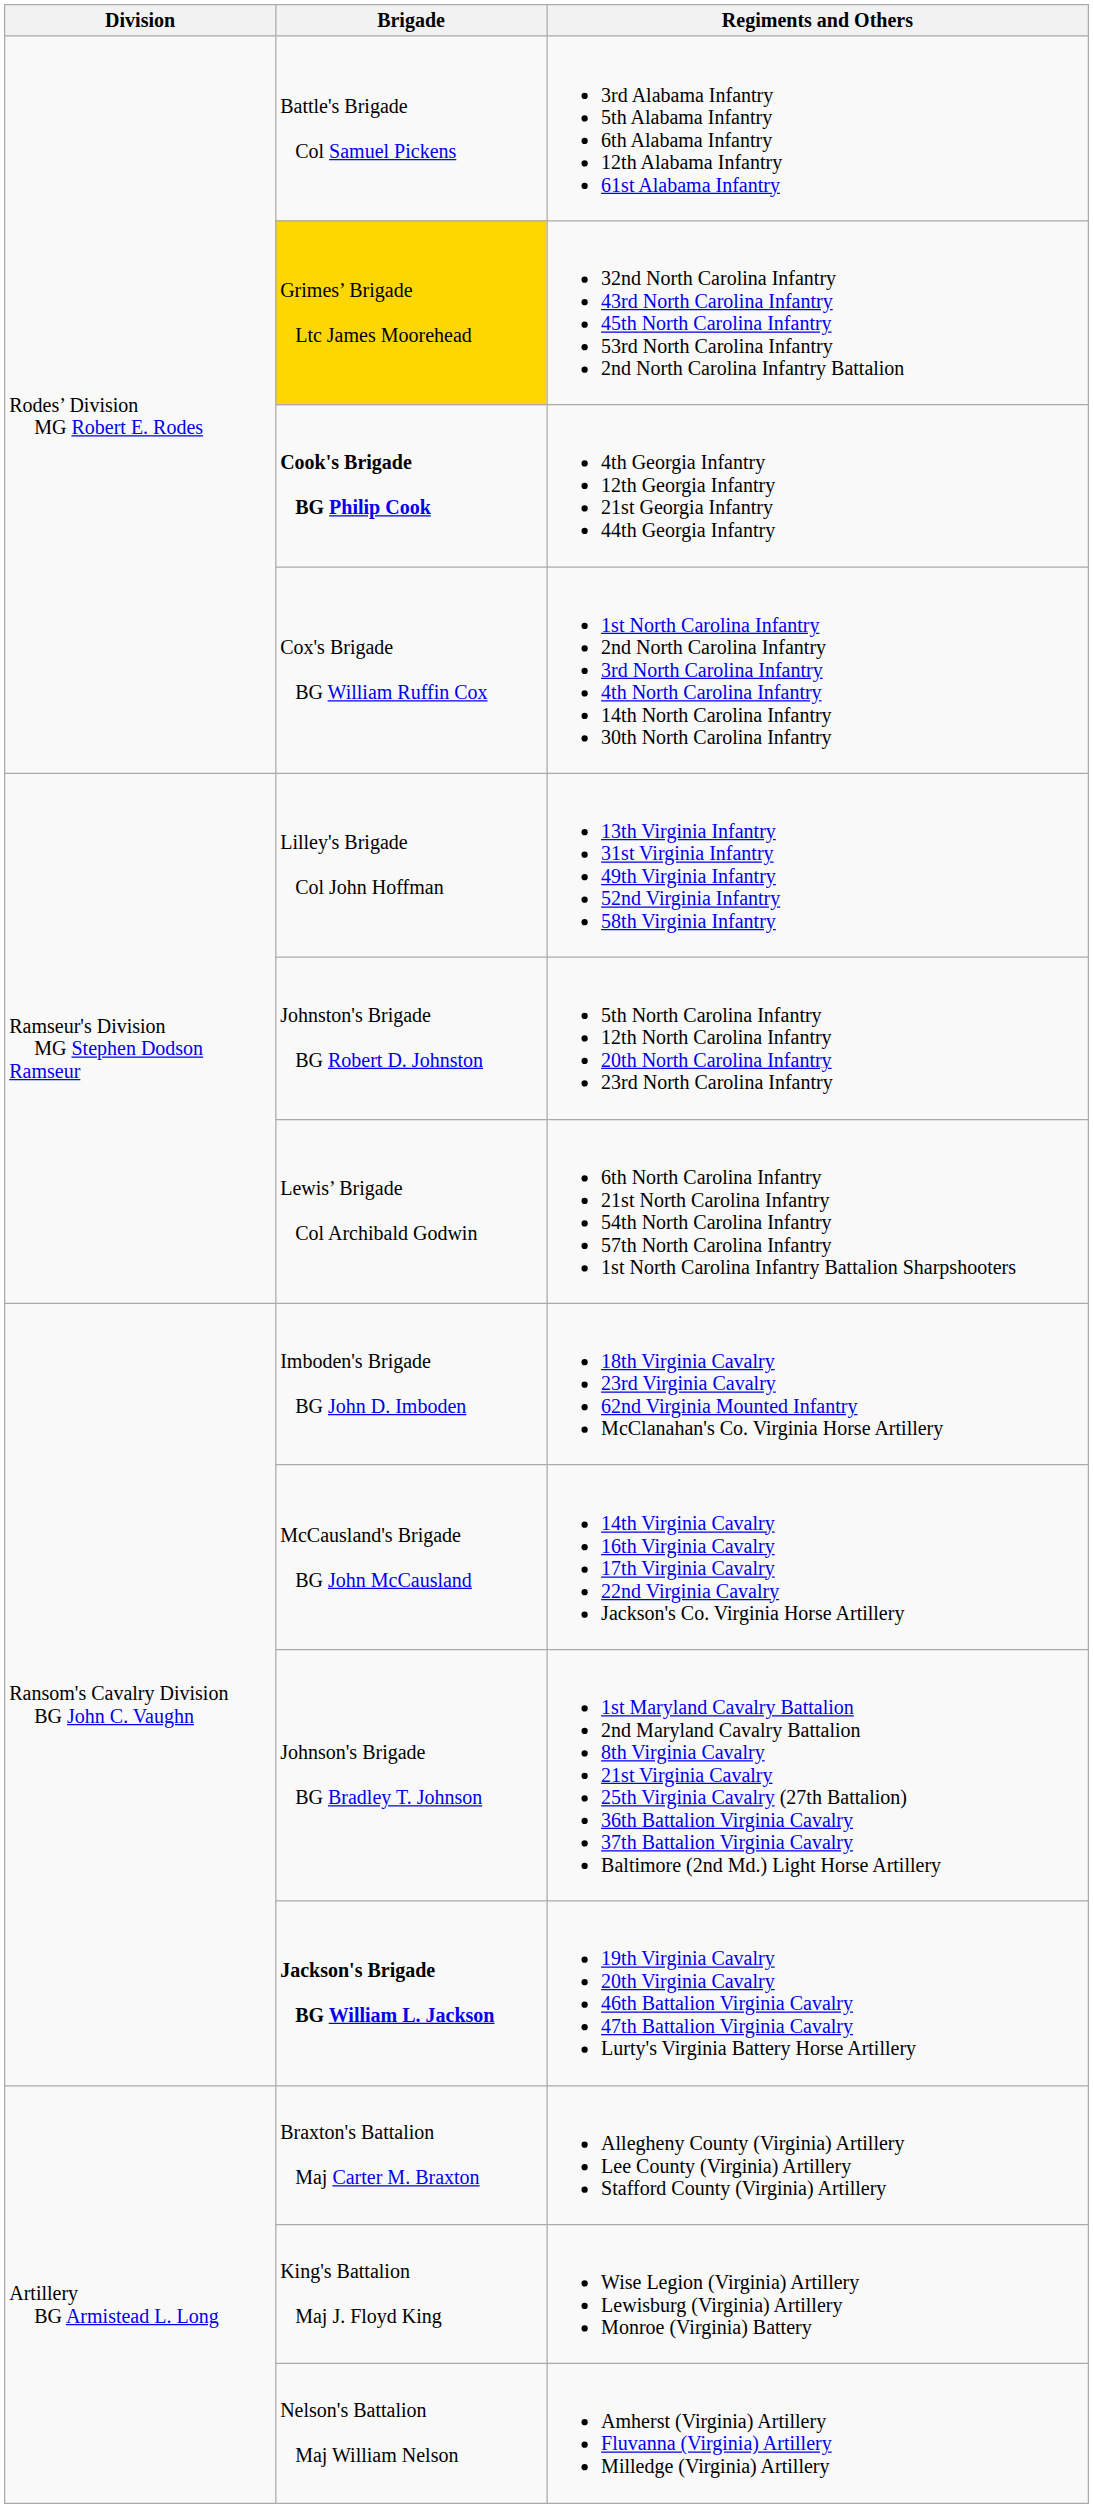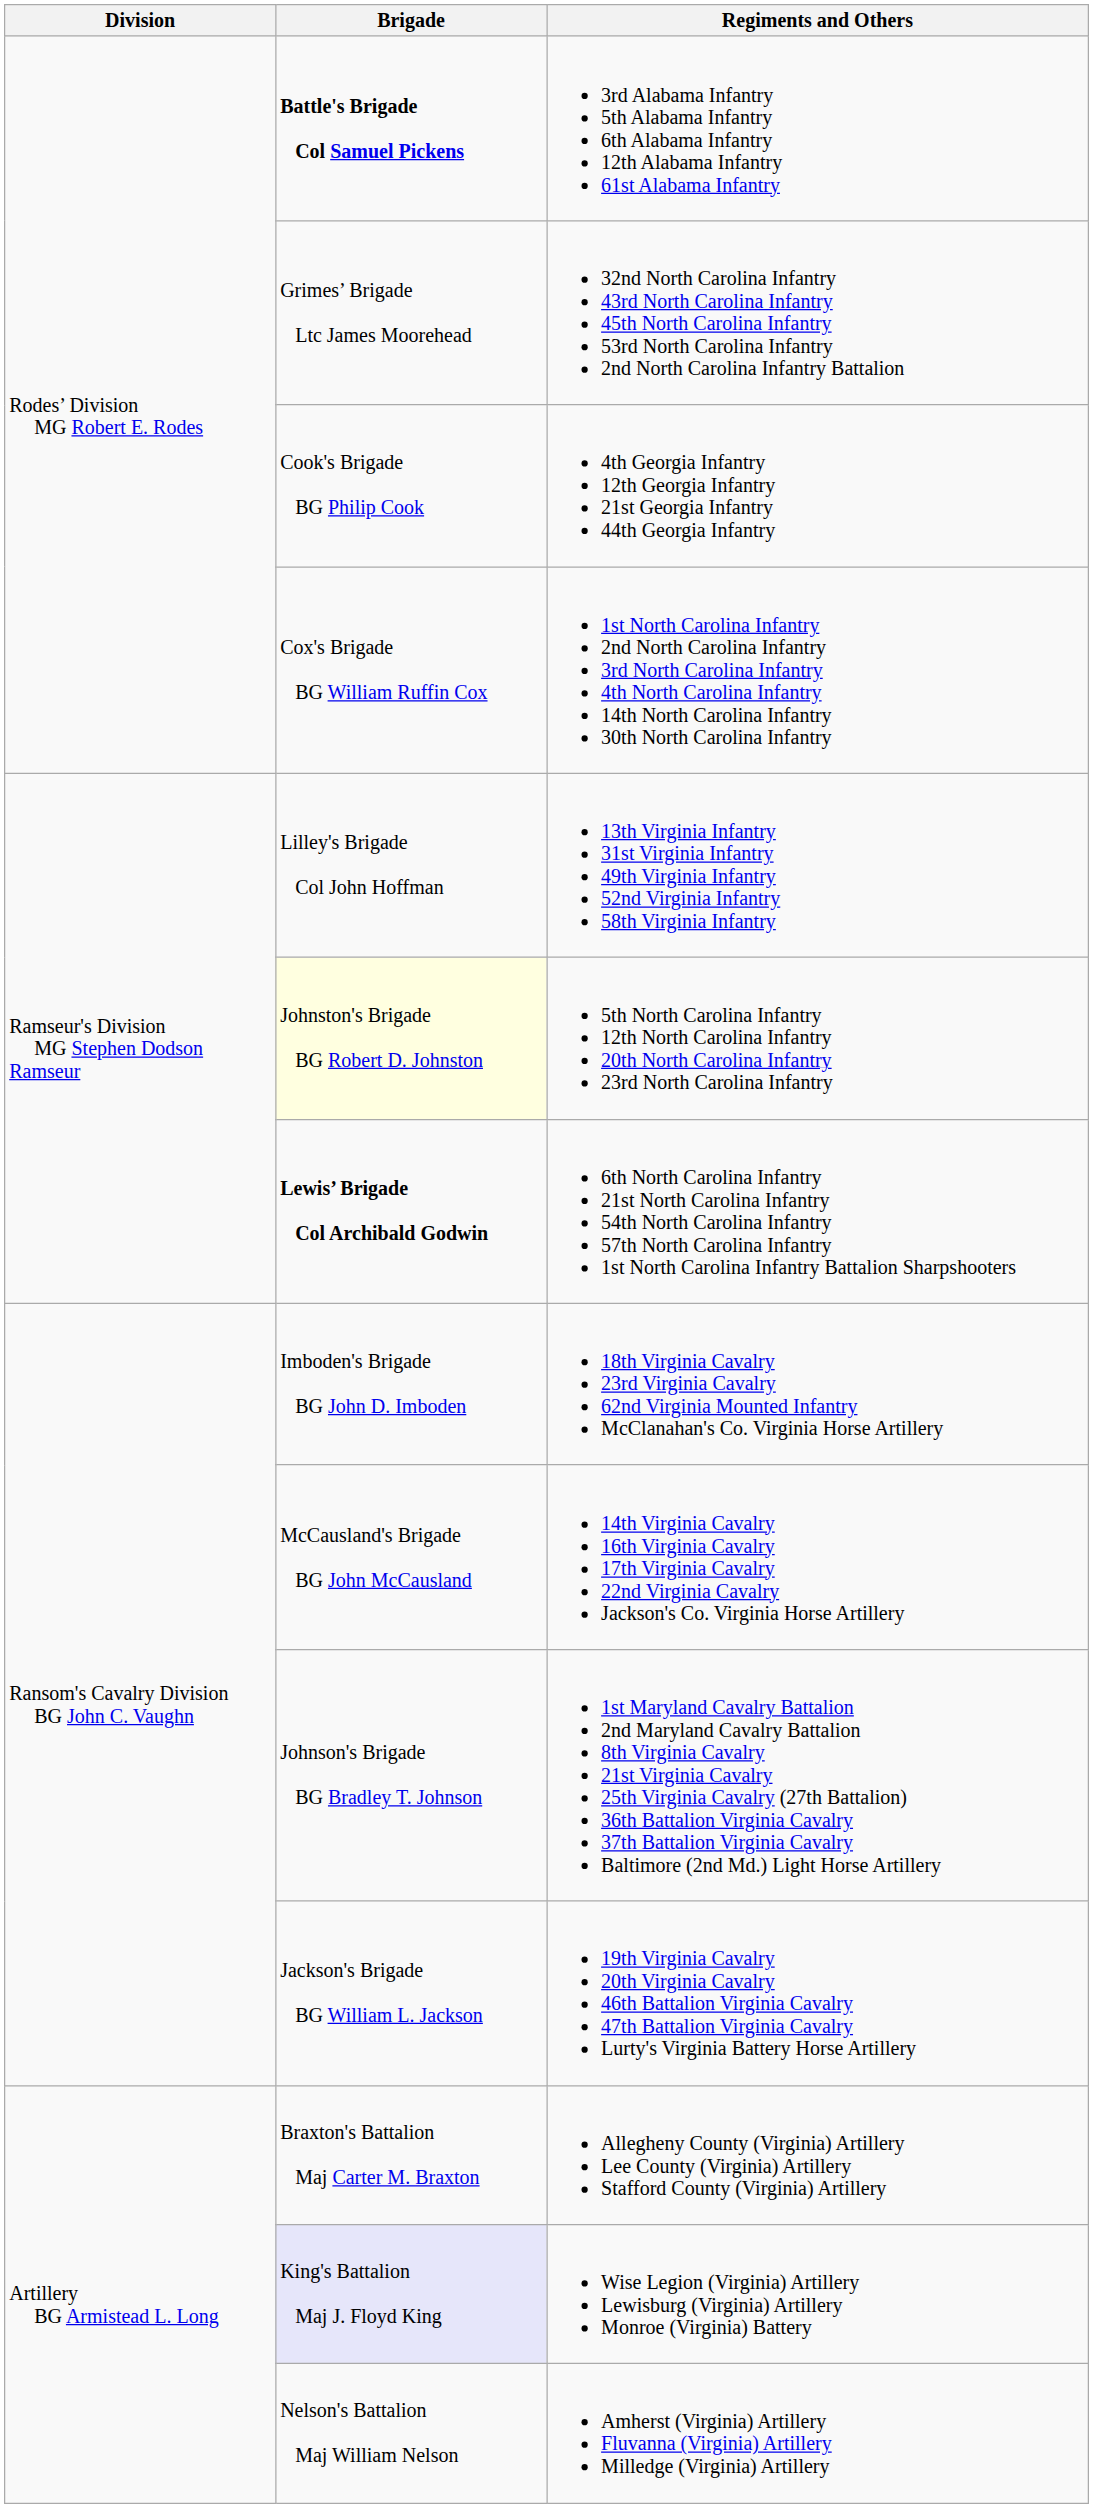(368, 128) normal -> (372, 128) bold
(376, 312) gold background -> (376, 312) no background
(355, 485) bold -> (352, 485) normal
(382, 1038) no background -> (382, 1038) lightyellow background
(379, 1211) normal -> (384, 1211) bold
(387, 1993) bold -> (382, 1993) normal
(361, 2293) no background -> (361, 2293) lavender background
